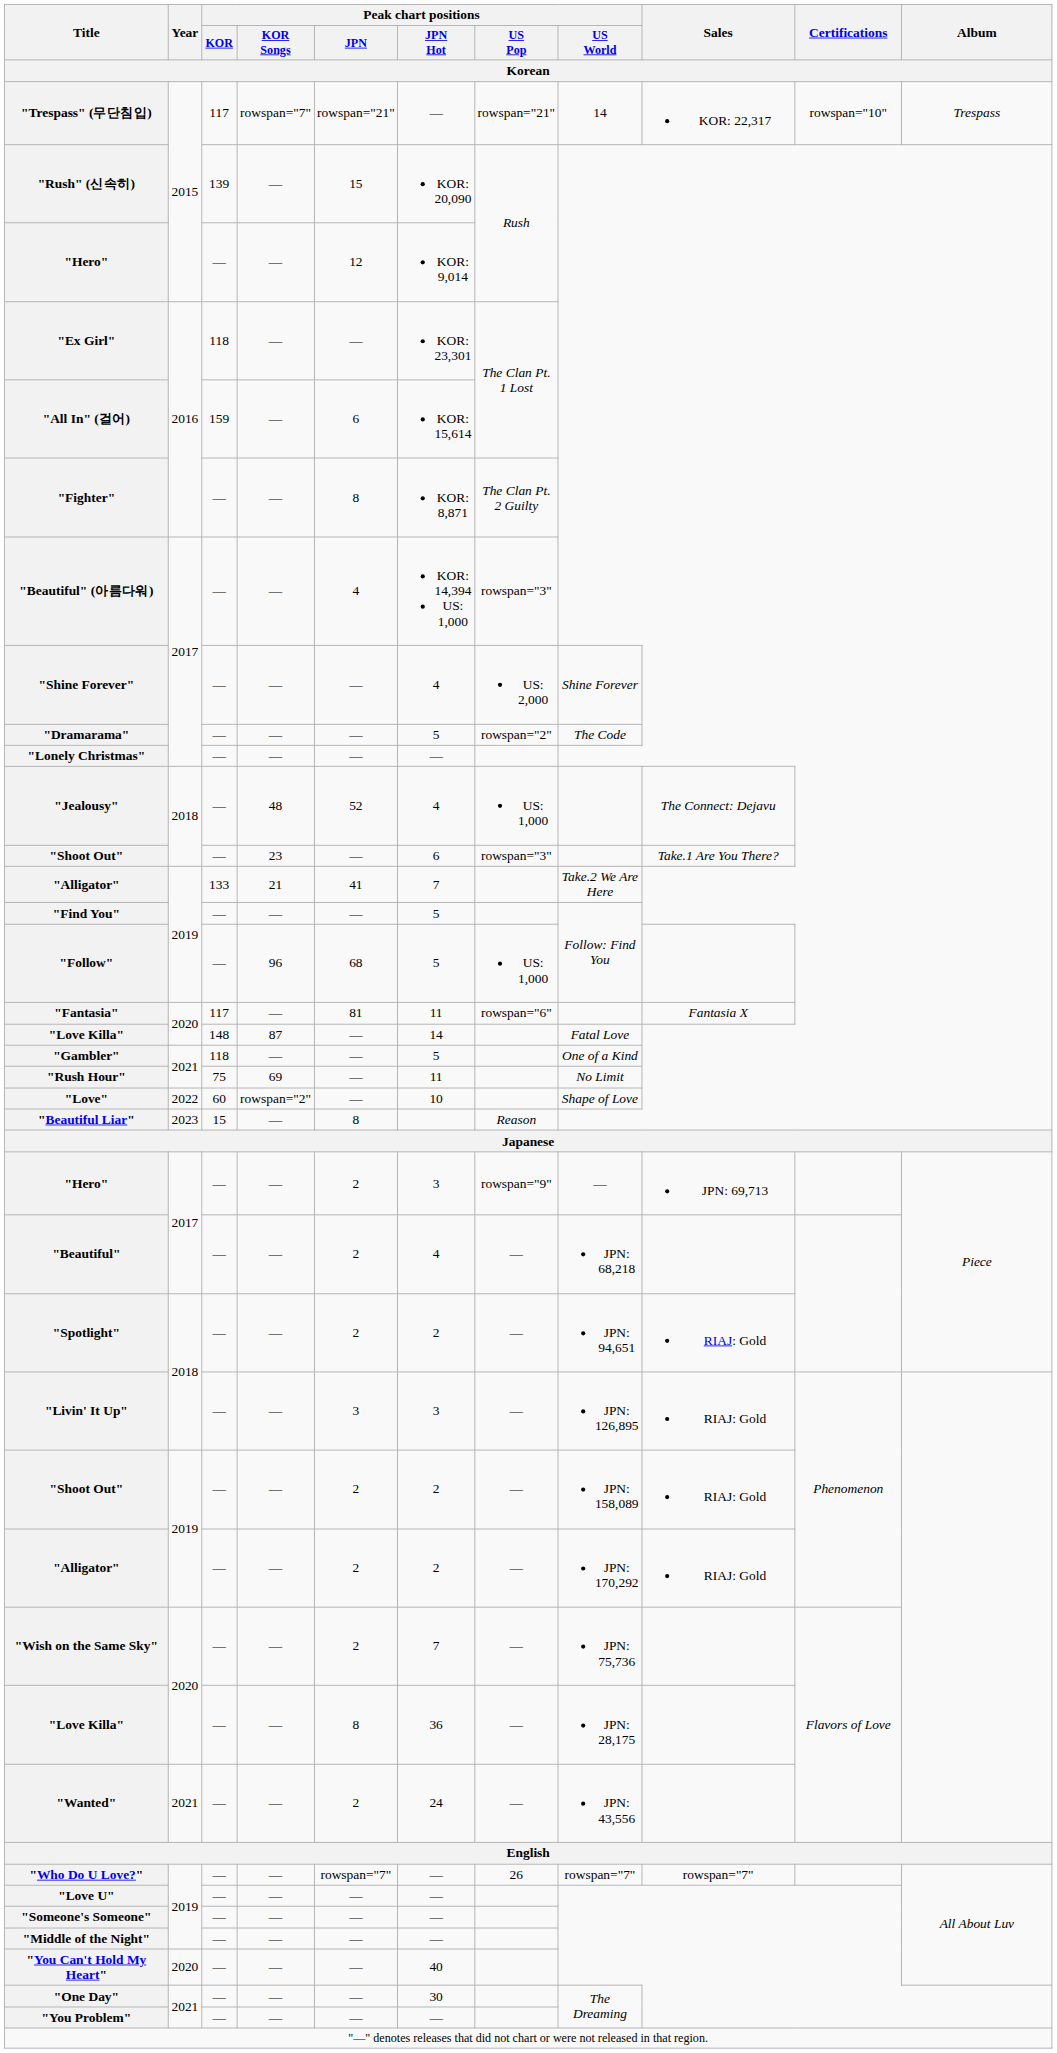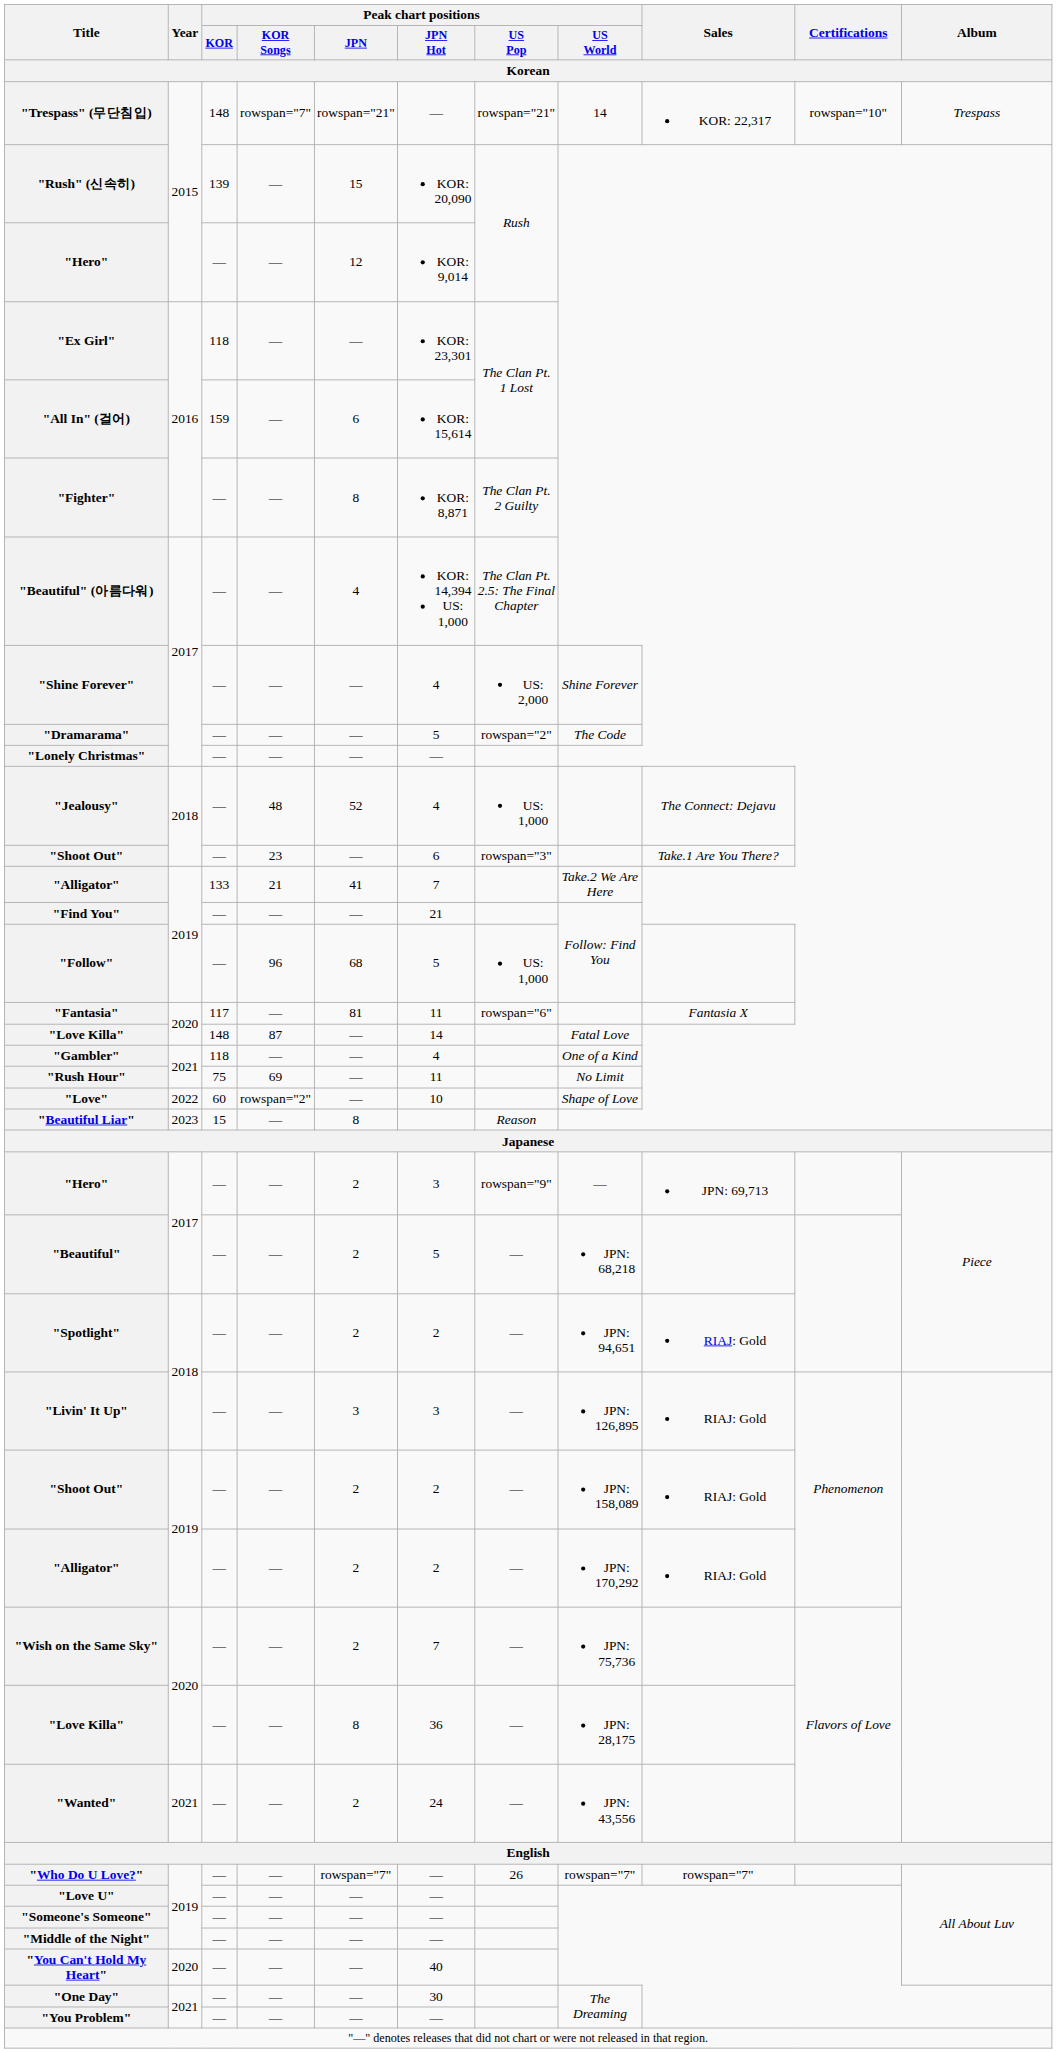(219, 113) 117 -> (219, 113) 148
(516, 591) rowspan="3" -> (516, 591) The Clan Pt. 2.5: The Final Chapter
(436, 913) 5 -> (436, 913) 21
(436, 1055) 5 -> (436, 1055) 4
(436, 1254) 4 -> (436, 1254) 5
